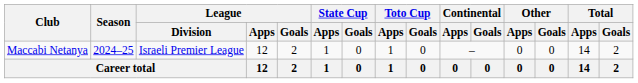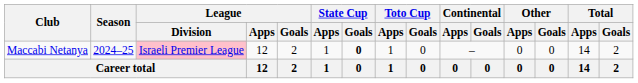(191, 50) no background -> (191, 50) pink background
(359, 50) normal -> (359, 50) bold
